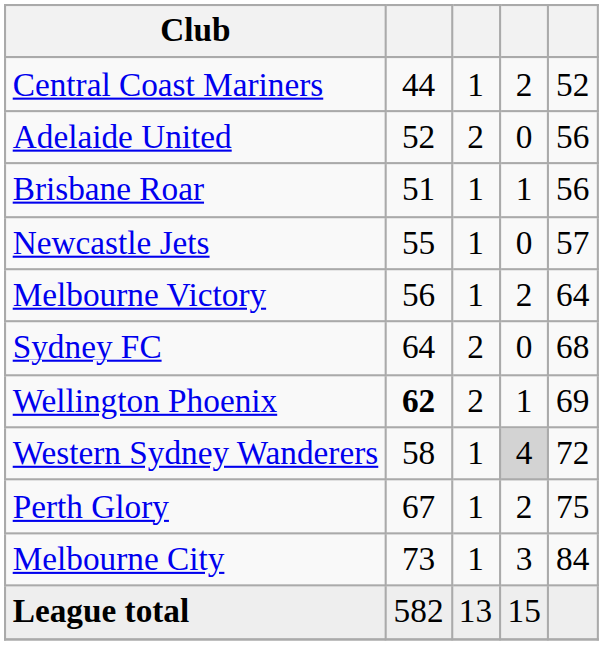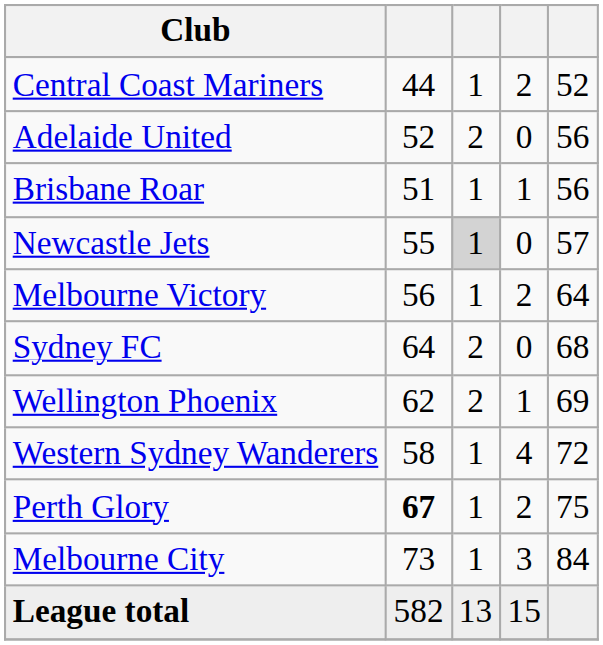(476, 242) no background -> (476, 242) lightgrey background
(419, 400) bold -> (419, 400) normal
(524, 453) lightgrey background -> (524, 453) no background
(419, 505) normal -> (419, 505) bold
